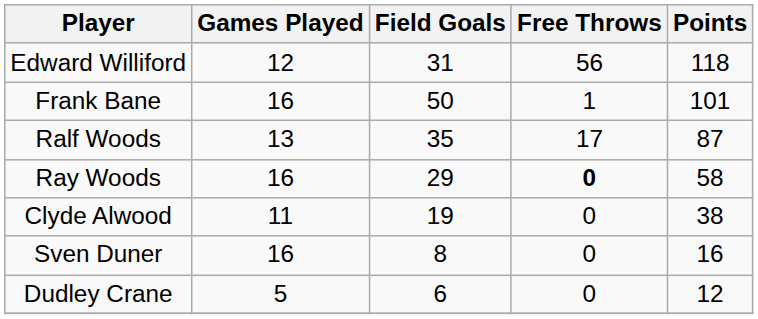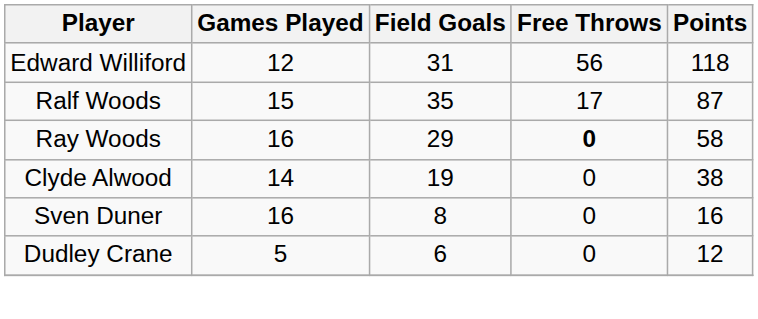- row: (98, 100)
(280, 139) 13 -> (280, 100) 15
(280, 216) 11 -> (280, 178) 14
